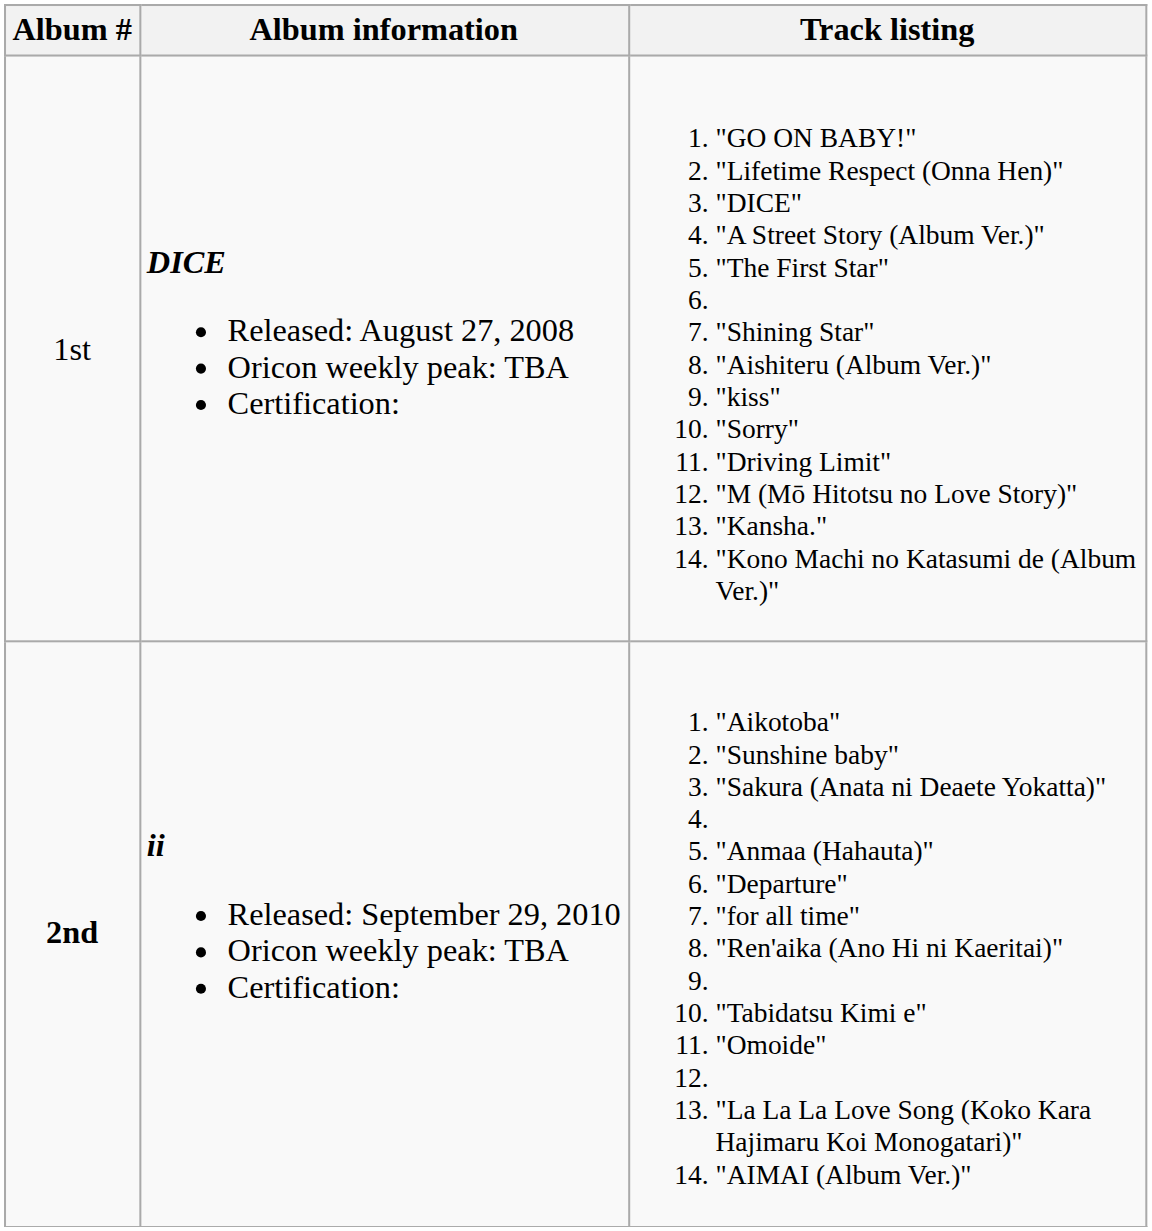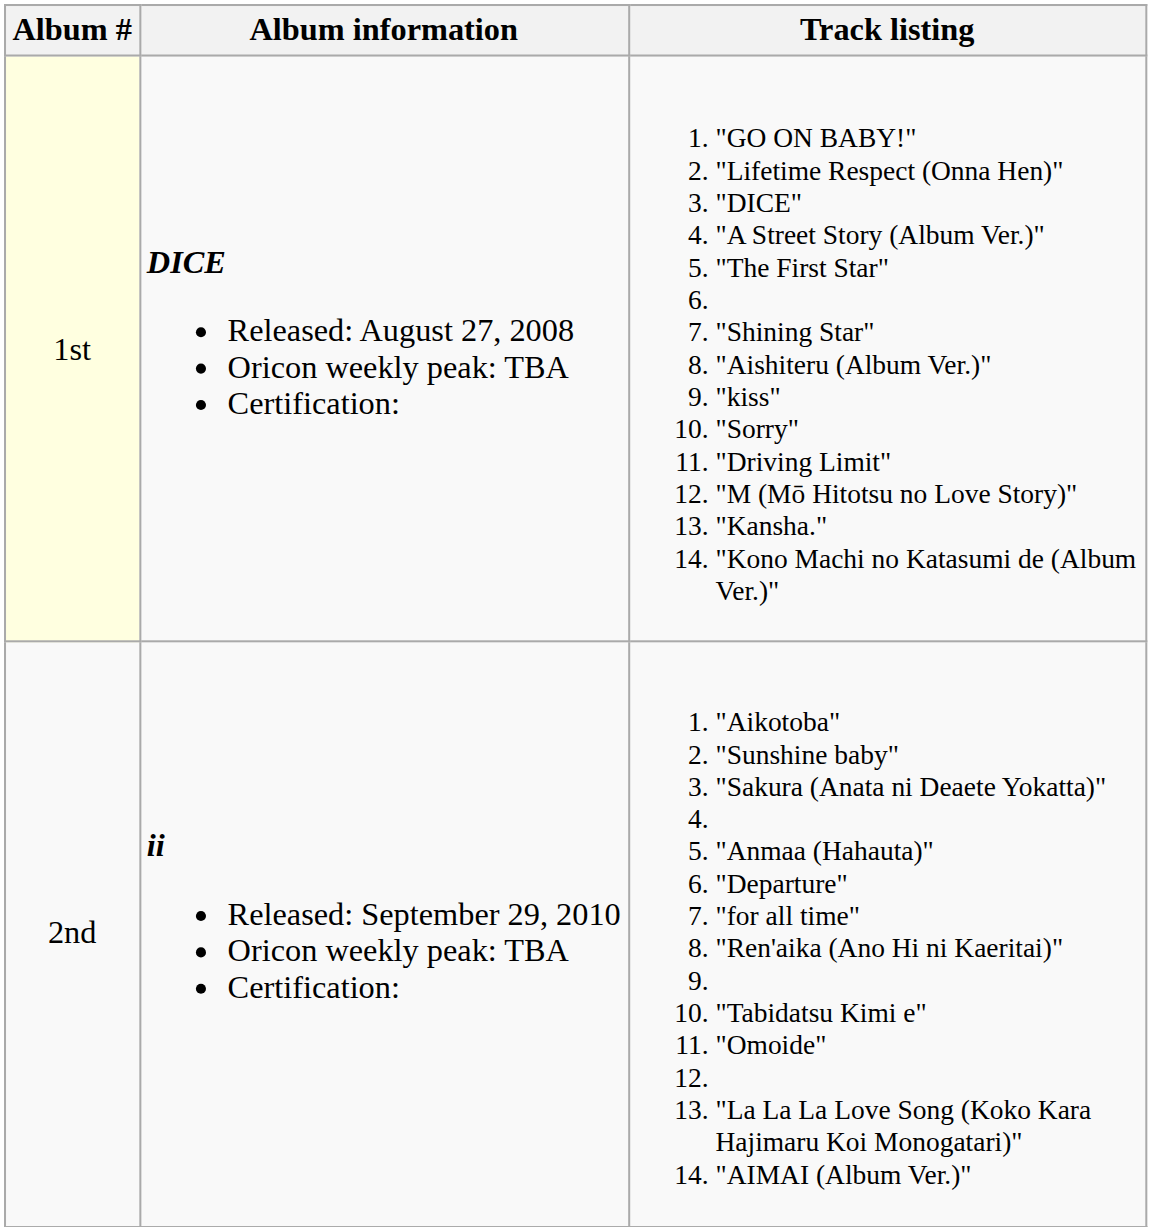(72, 348) no background -> (72, 348) lightyellow background
(72, 933) bold -> (72, 933) normal
